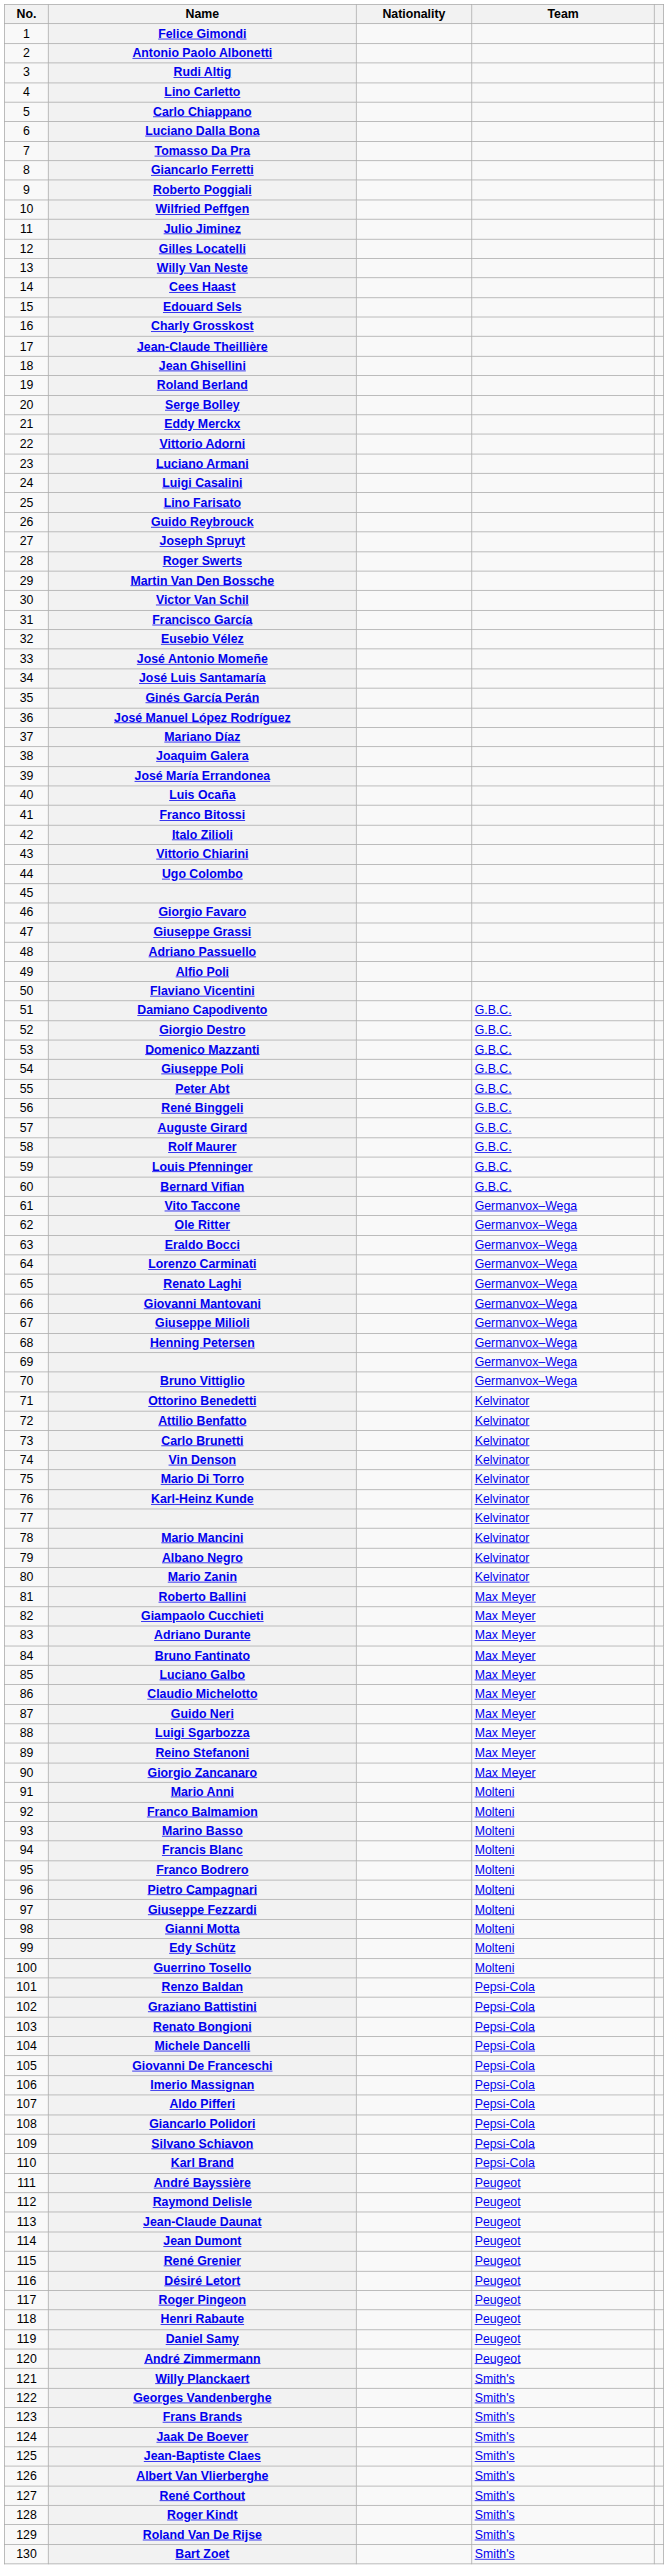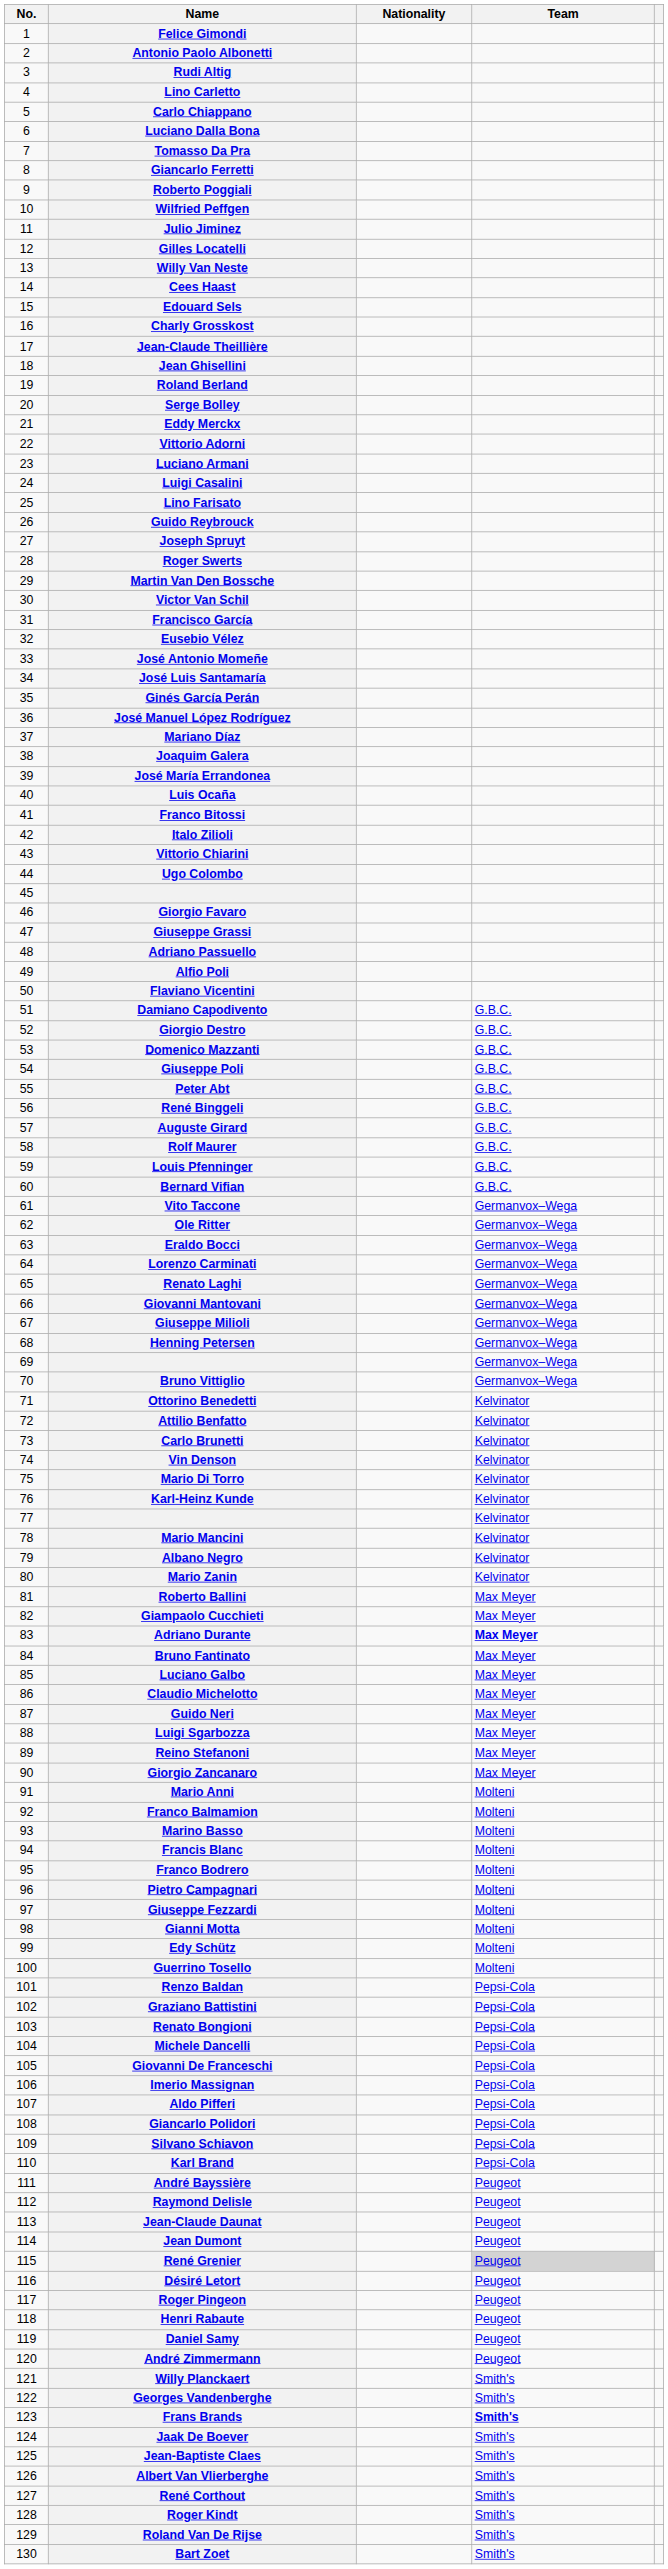(505, 1635) normal -> (506, 1635) bold
(498, 2261) no background -> (498, 2261) lightgrey background
(495, 2417) normal -> (497, 2417) bold
